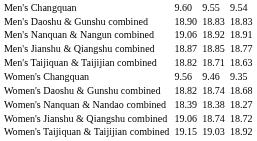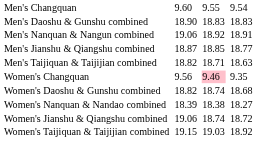(211, 77) no background -> (211, 77) pink background
